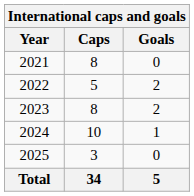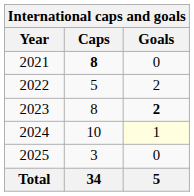(94, 62) normal -> (94, 62) bold
(156, 109) normal -> (156, 109) bold
(156, 132) no background -> (156, 132) lightyellow background
